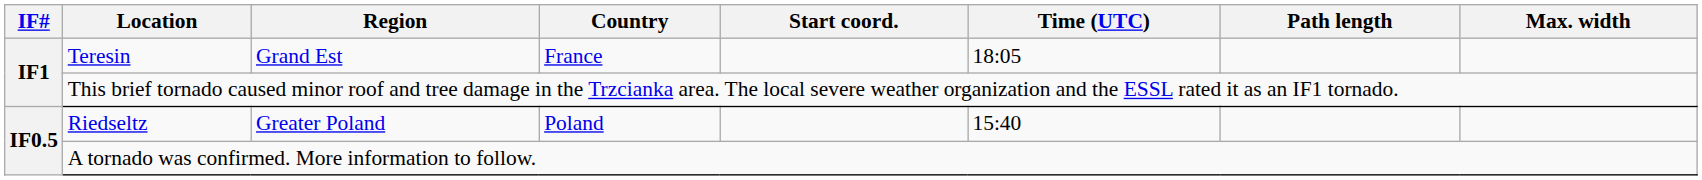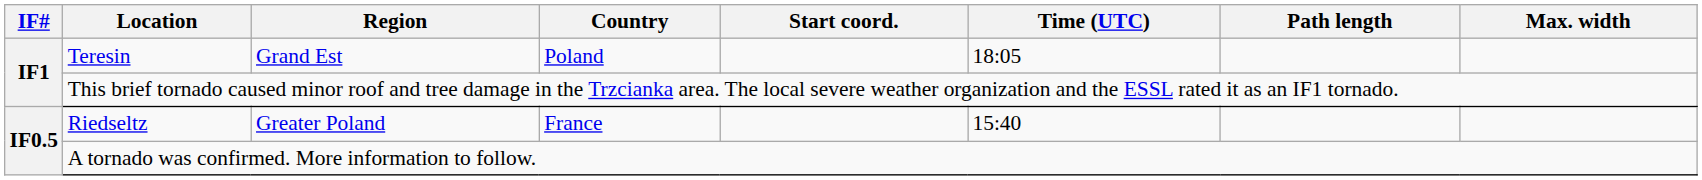(573, 55) France -> (574, 55) Poland
(574, 123) Poland -> (573, 123) France
